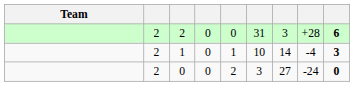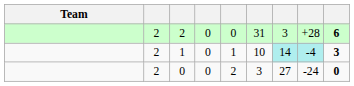(285, 52) no background -> (285, 52) paleturquoise background
(311, 52) no background -> (311, 52) paleturquoise background
